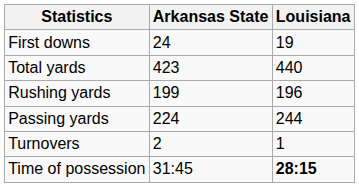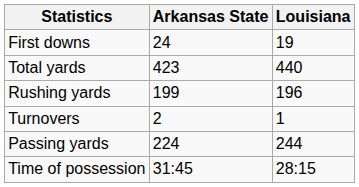rows swapped: (58, 118) <-> (44, 144)
(296, 169) bold -> (296, 169) normal
